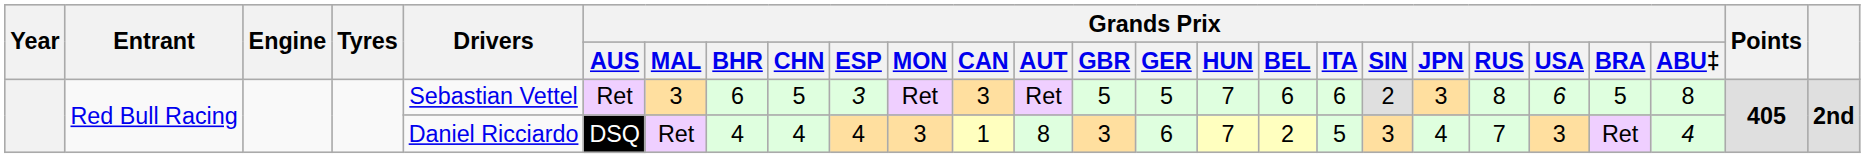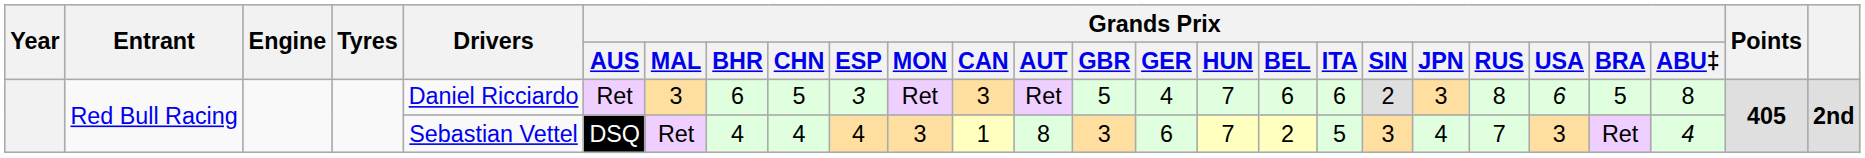(494, 97) Sebastian Vettel -> (494, 97) Daniel Ricciardo
(1166, 97) 5 -> (1166, 97) 4
(494, 134) Daniel Ricciardo -> (494, 134) Sebastian Vettel
